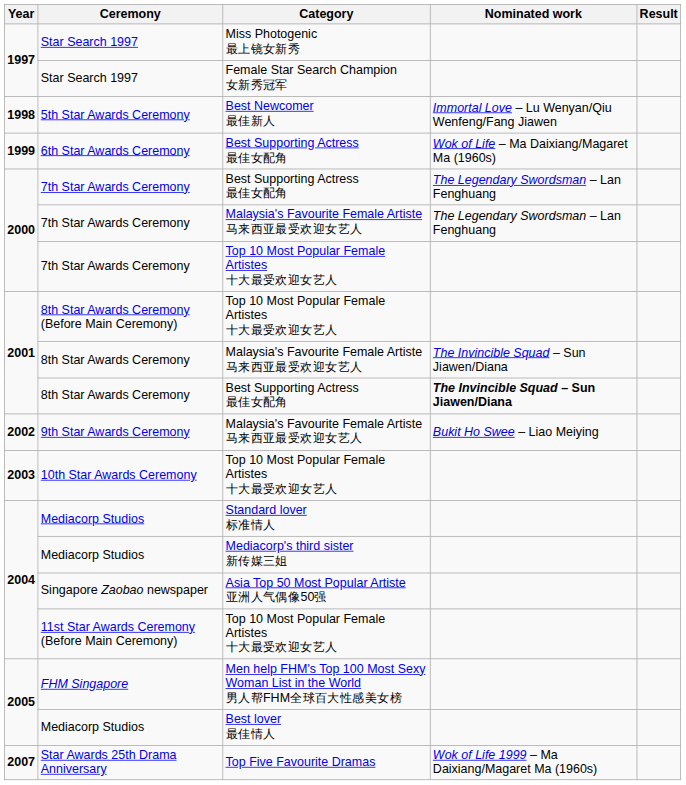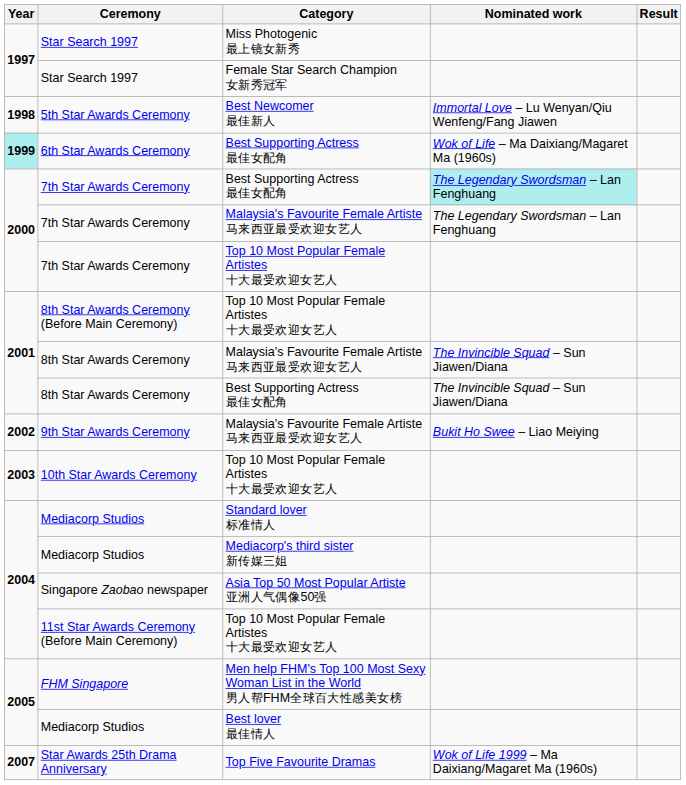(21, 150) no background -> (21, 150) paleturquoise background
(527, 187) no background -> (527, 187) paleturquoise background
(514, 396) bold -> (509, 396) normal
